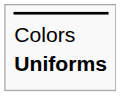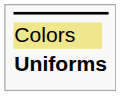(45, 35) no background -> (45, 35) khaki background
